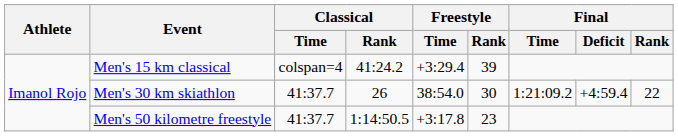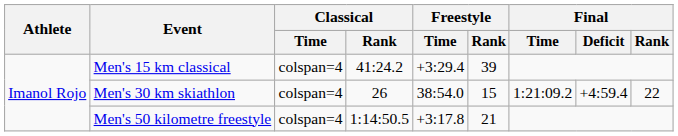(311, 93) 41:37.7 -> (311, 93) colspan=4
(489, 93) 30 -> (489, 93) 15
(311, 118) 41:37.7 -> (311, 118) colspan=4
(489, 118) 23 -> (489, 118) 21
